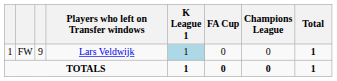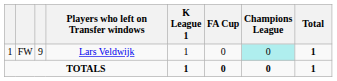(186, 52) lightblue background -> (186, 52) no background
(268, 52) no background -> (268, 52) paleturquoise background
